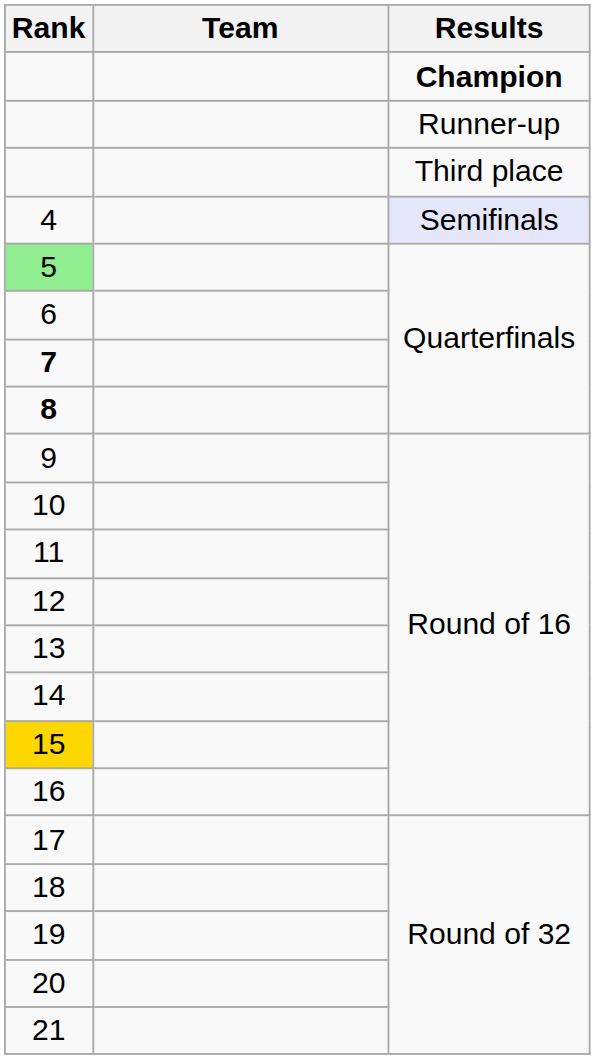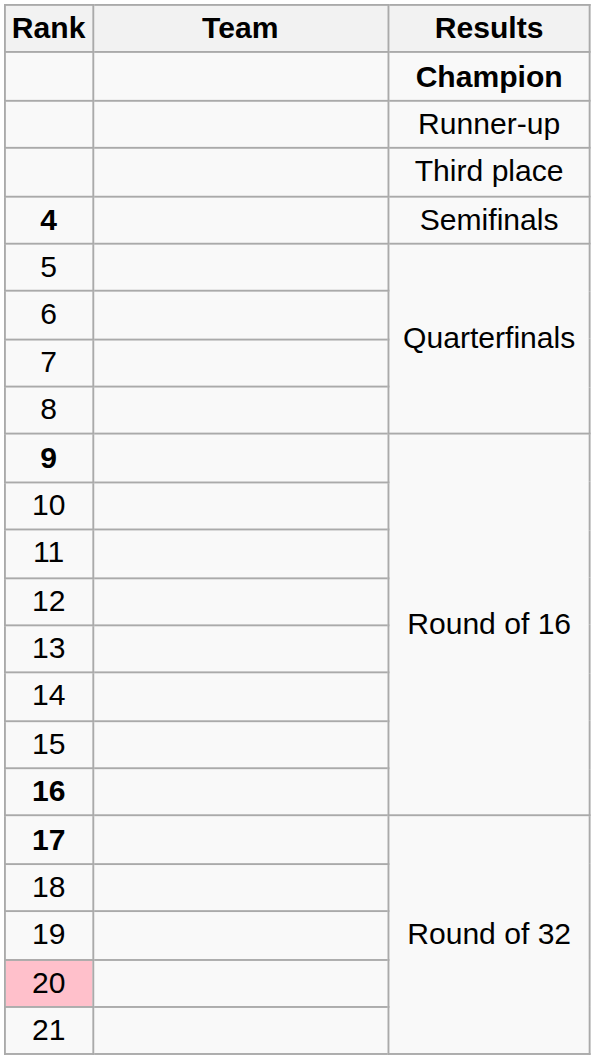(49, 219) normal -> (49, 219) bold
(489, 219) lavender background -> (489, 219) no background
(49, 266) lightgreen background -> (49, 266) no background
(49, 362) bold -> (49, 362) normal
(49, 409) bold -> (49, 409) normal
(49, 457) normal -> (49, 457) bold
(49, 743) gold background -> (49, 743) no background
(49, 791) normal -> (49, 791) bold
(49, 839) normal -> (49, 839) bold
(49, 982) no background -> (49, 982) pink background
